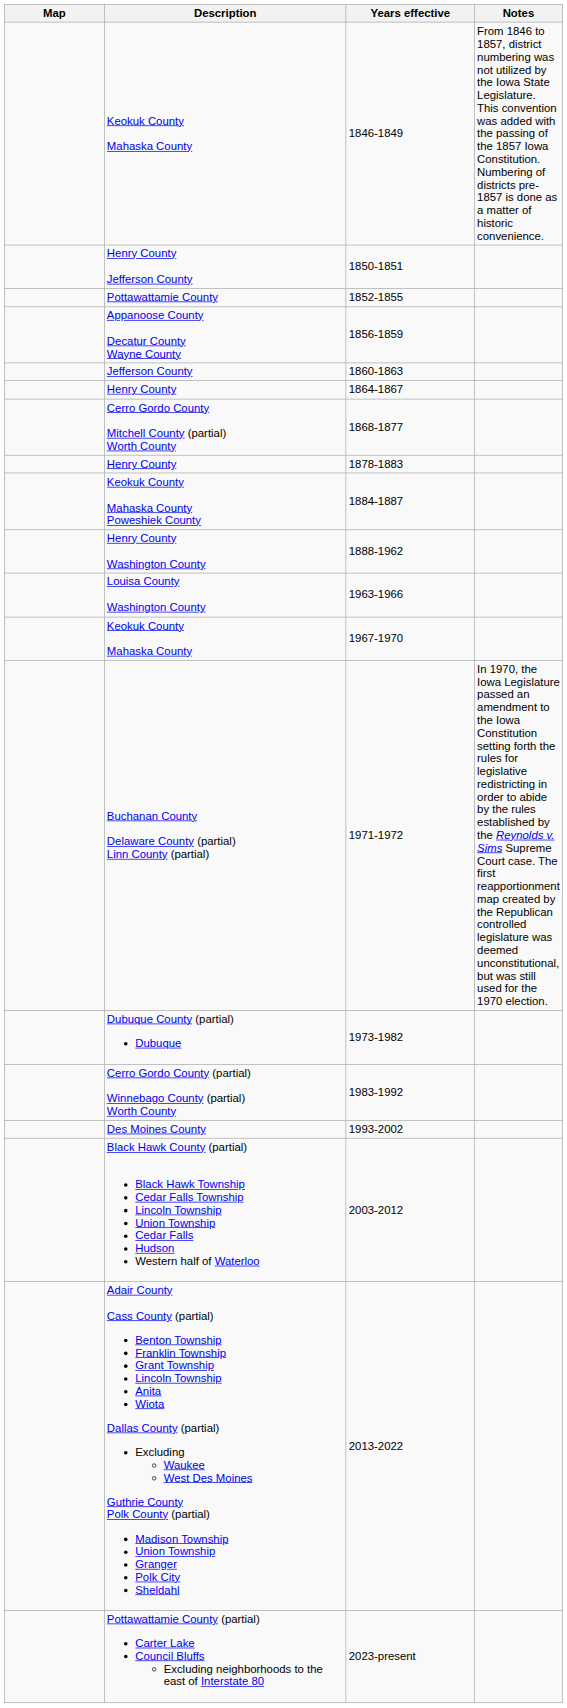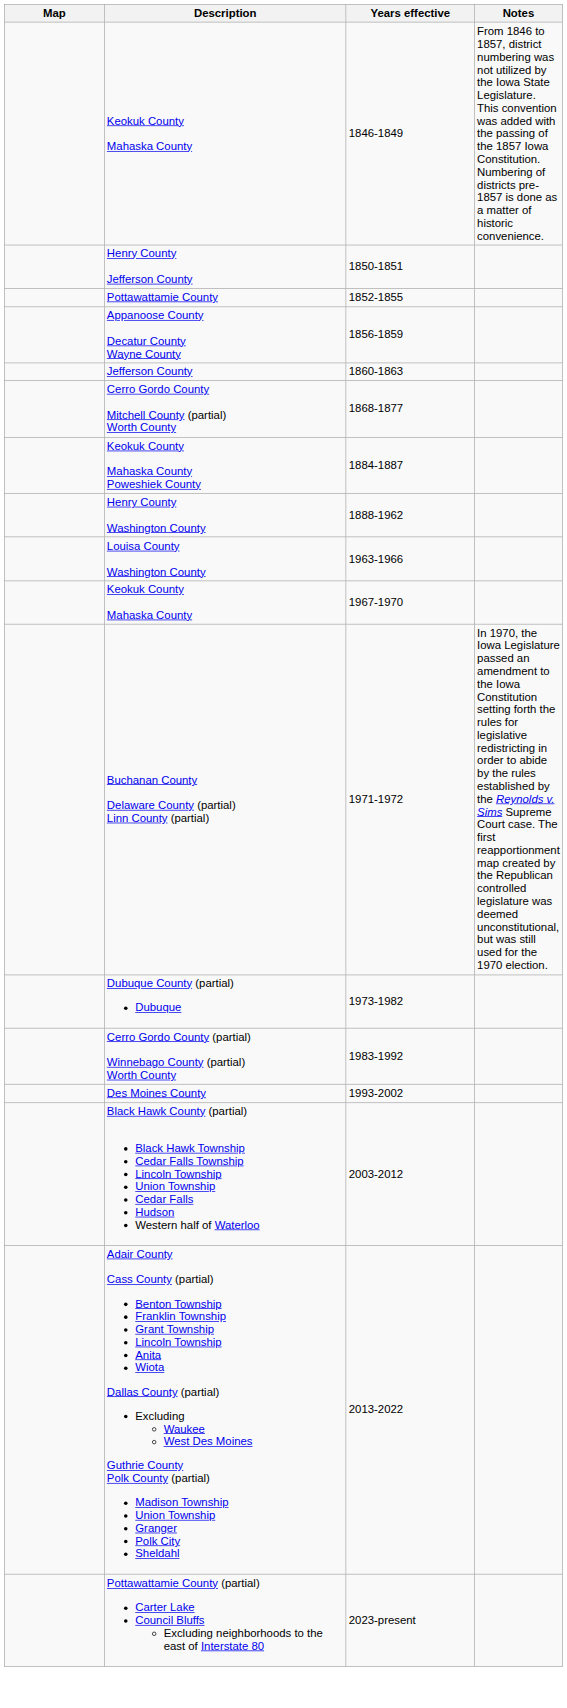- row: (376, 389)
- row: (376, 464)
